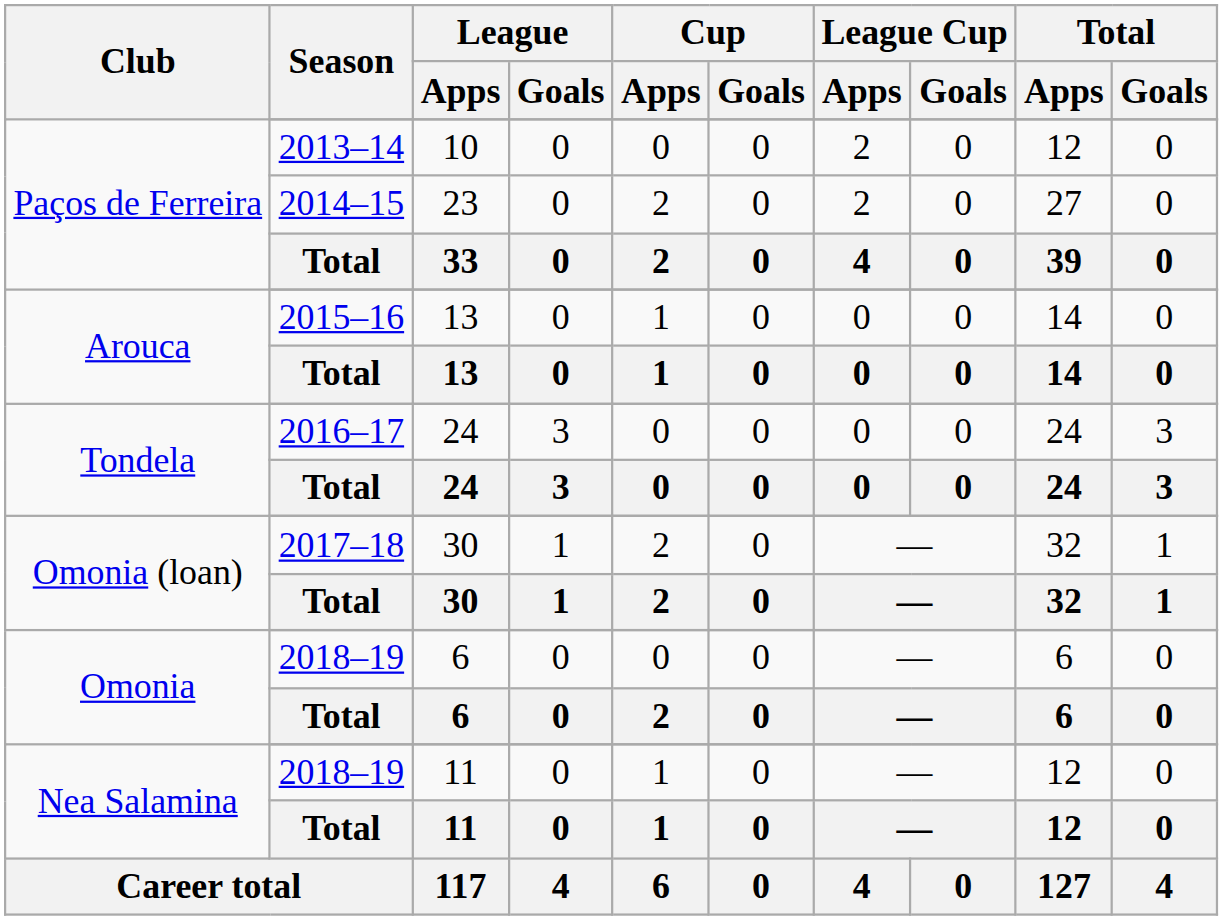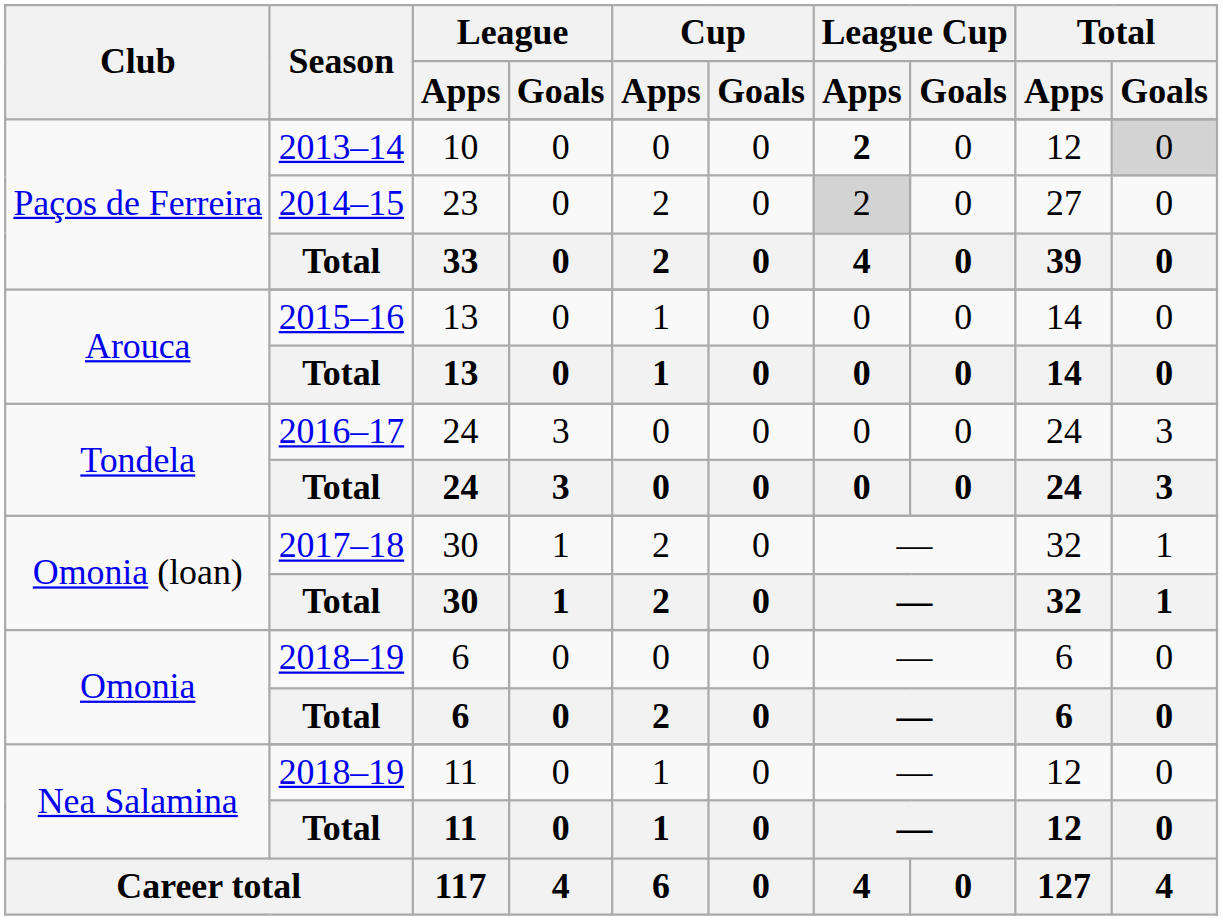(862, 146) normal -> (862, 146) bold
(1164, 146) no background -> (1164, 146) lightgrey background
(862, 203) no background -> (862, 203) lightgrey background
